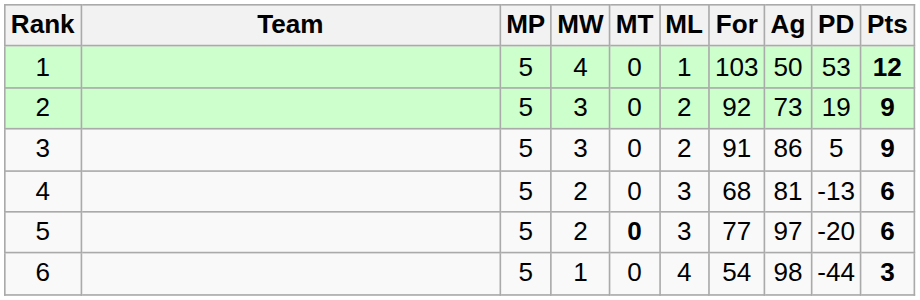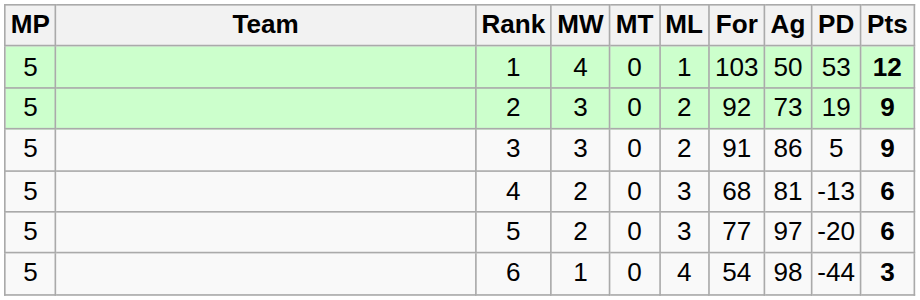columns swapped: (43, 25) <-> (526, 25)
(634, 231) bold -> (634, 231) normal
